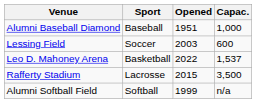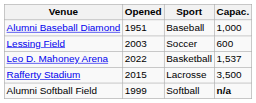columns swapped: (148, 12) <-> (194, 12)
(223, 91) normal -> (224, 91) bold
